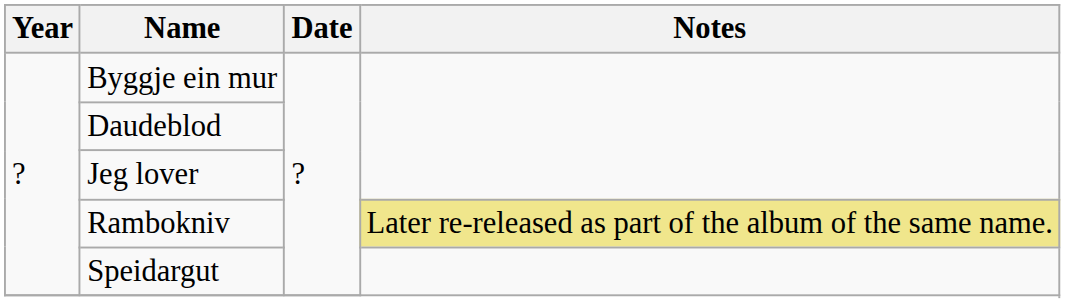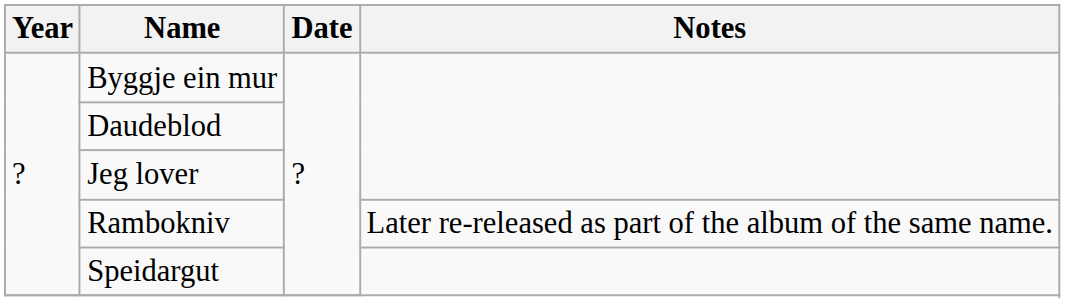(710, 222) khaki background -> (710, 222) no background
